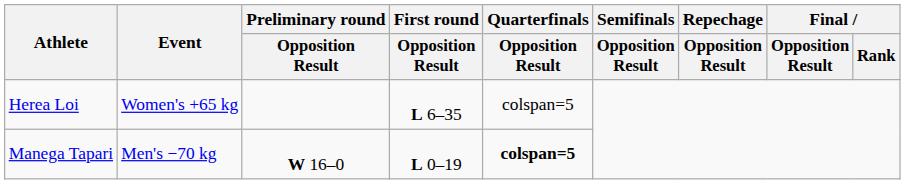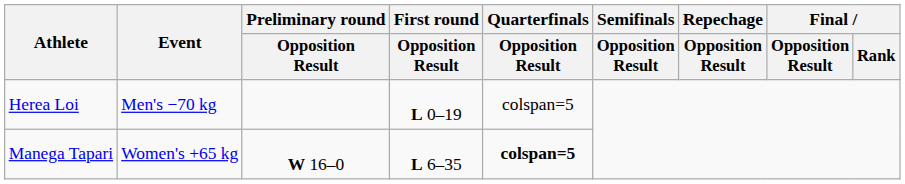(180, 104) Women's +65 kg -> (169, 104) Men's −70 kg
(436, 115) L 6–35 -> (436, 115) L 0–19
(169, 154) Men's −70 kg -> (180, 154) Women's +65 kg
(436, 164) L 0–19 -> (436, 164) L 6–35
